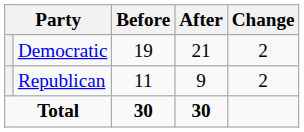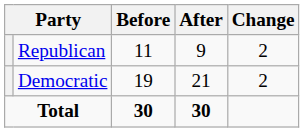rows swapped: (63, 50) <-> (62, 80)
